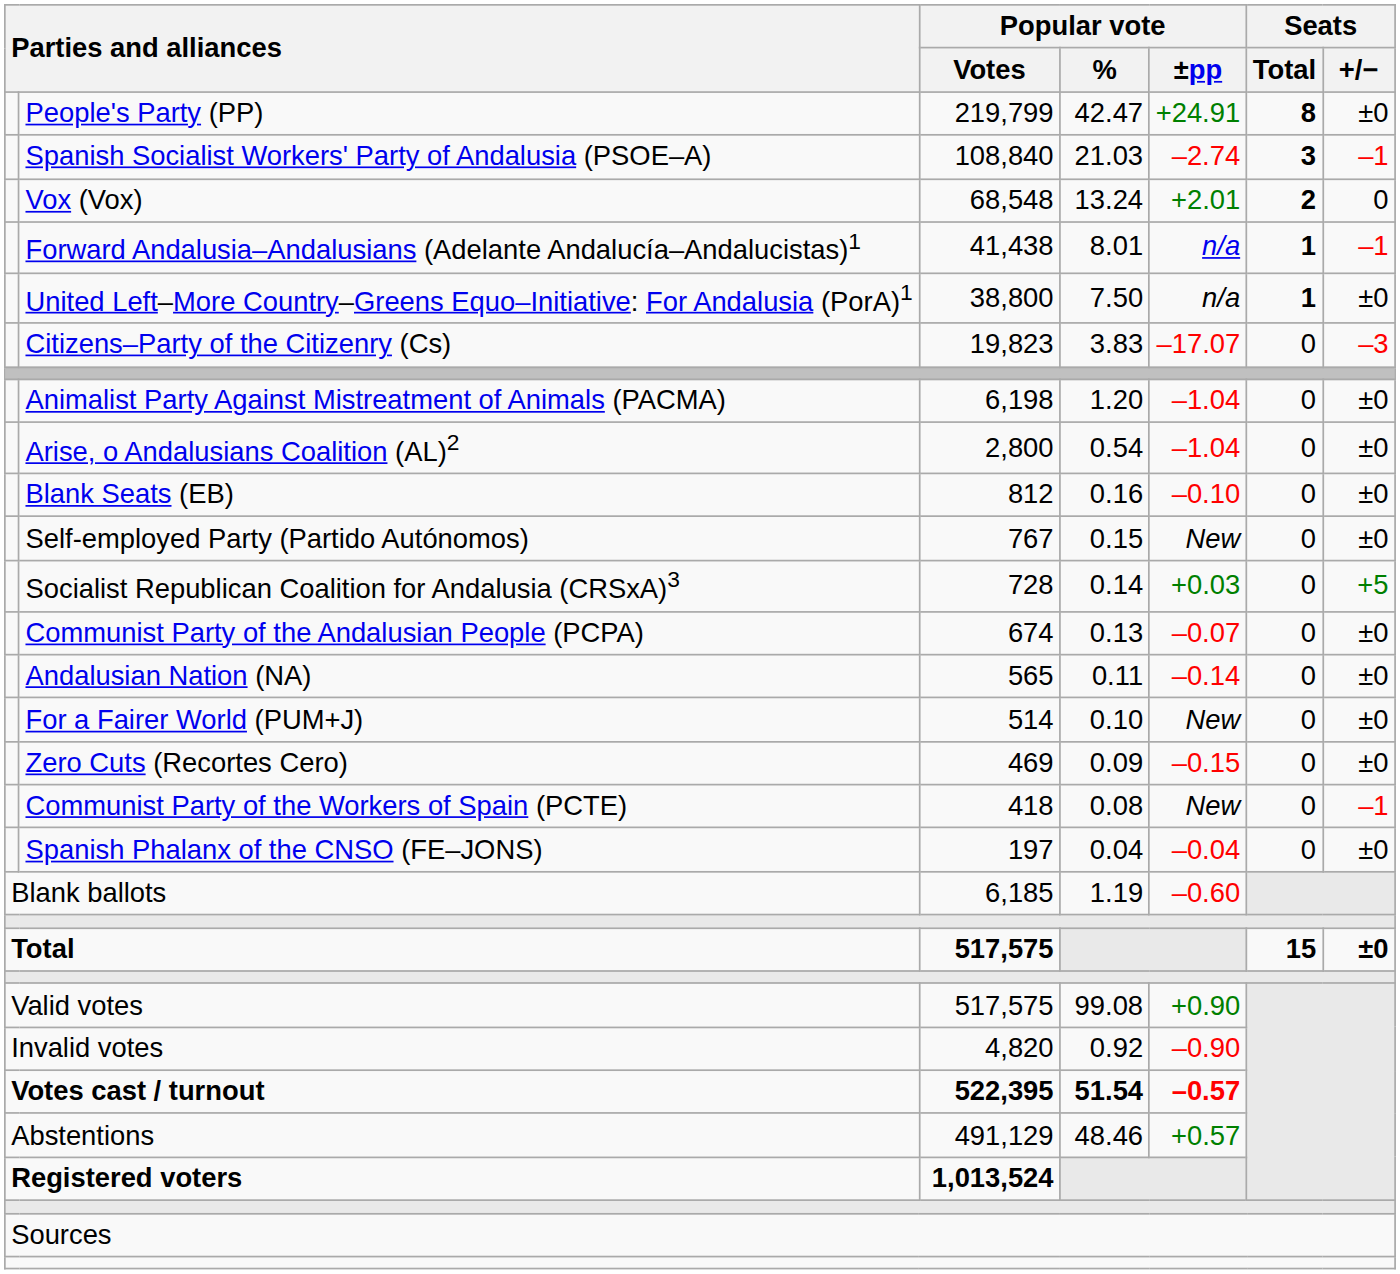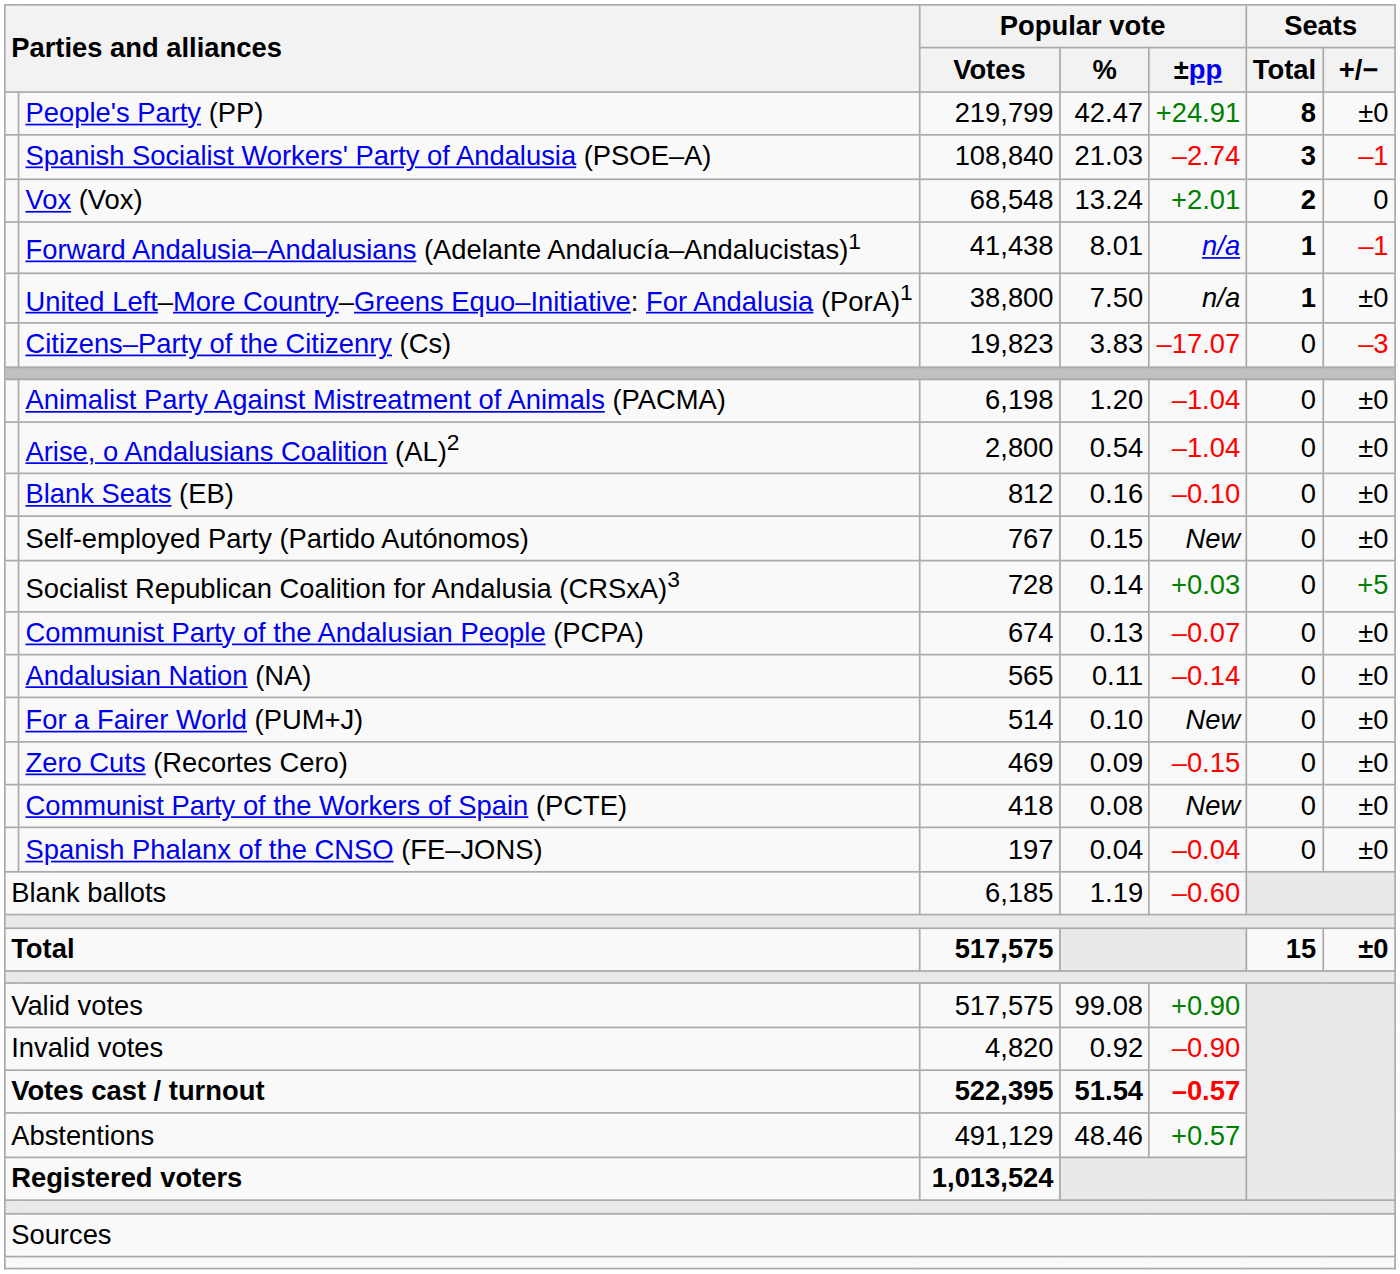(1373, 806) –1 -> (1373, 806) ±0
